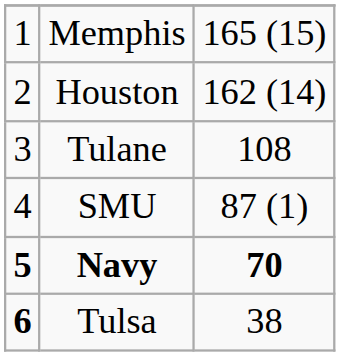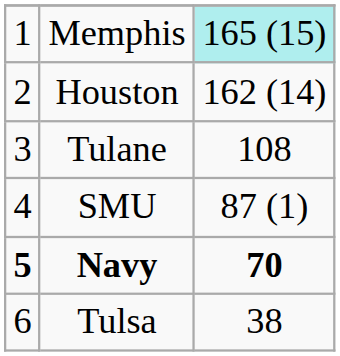(264, 33) no background -> (264, 33) paleturquoise background
(23, 321) bold -> (23, 321) normal
